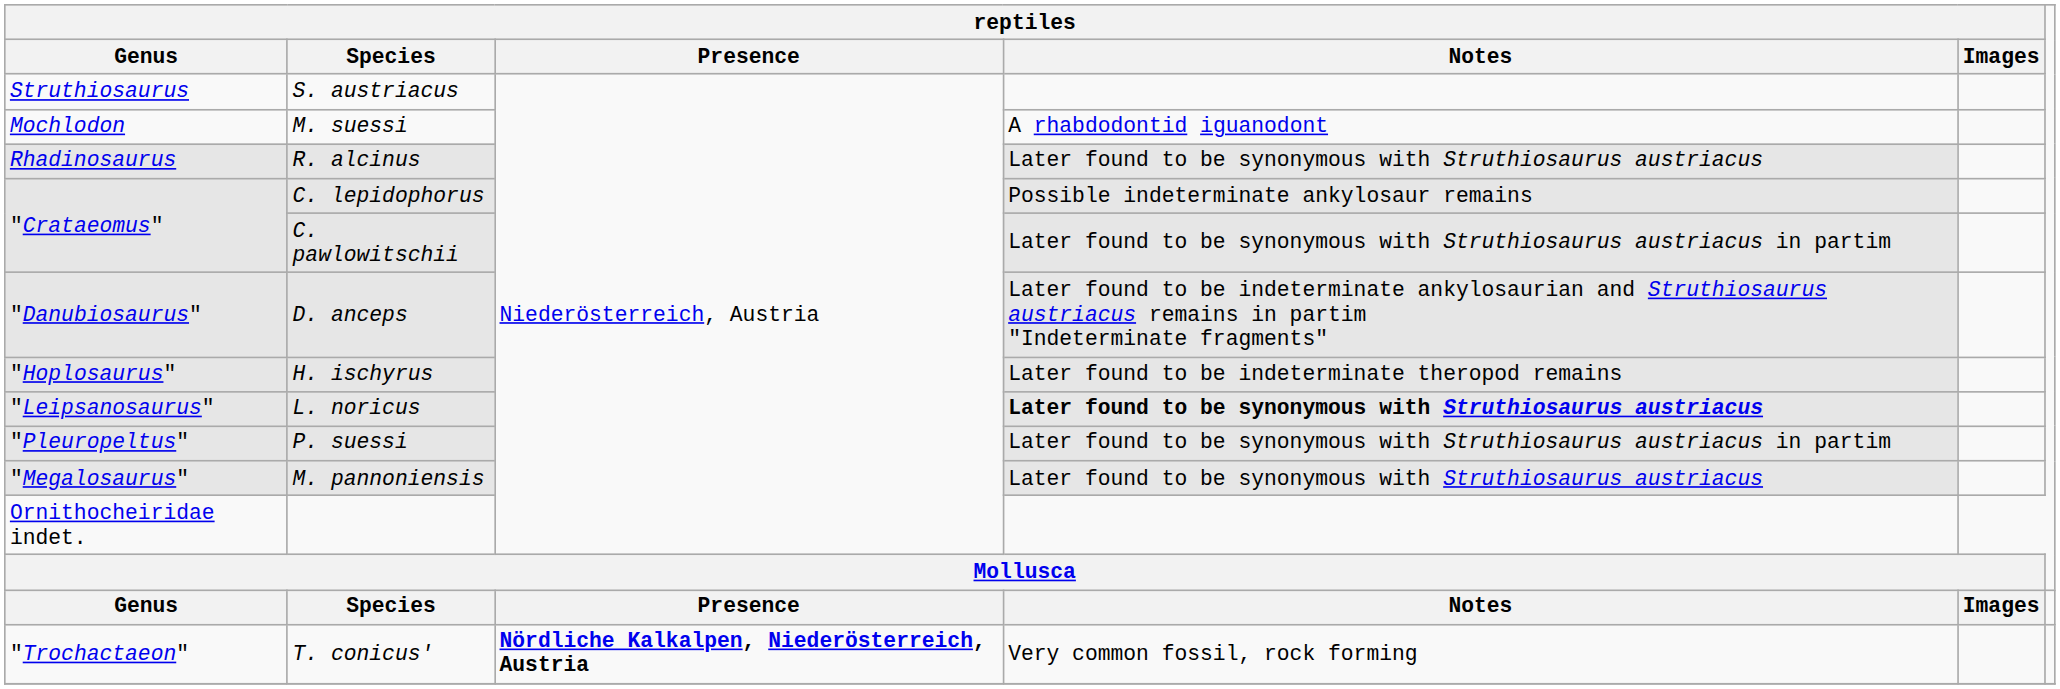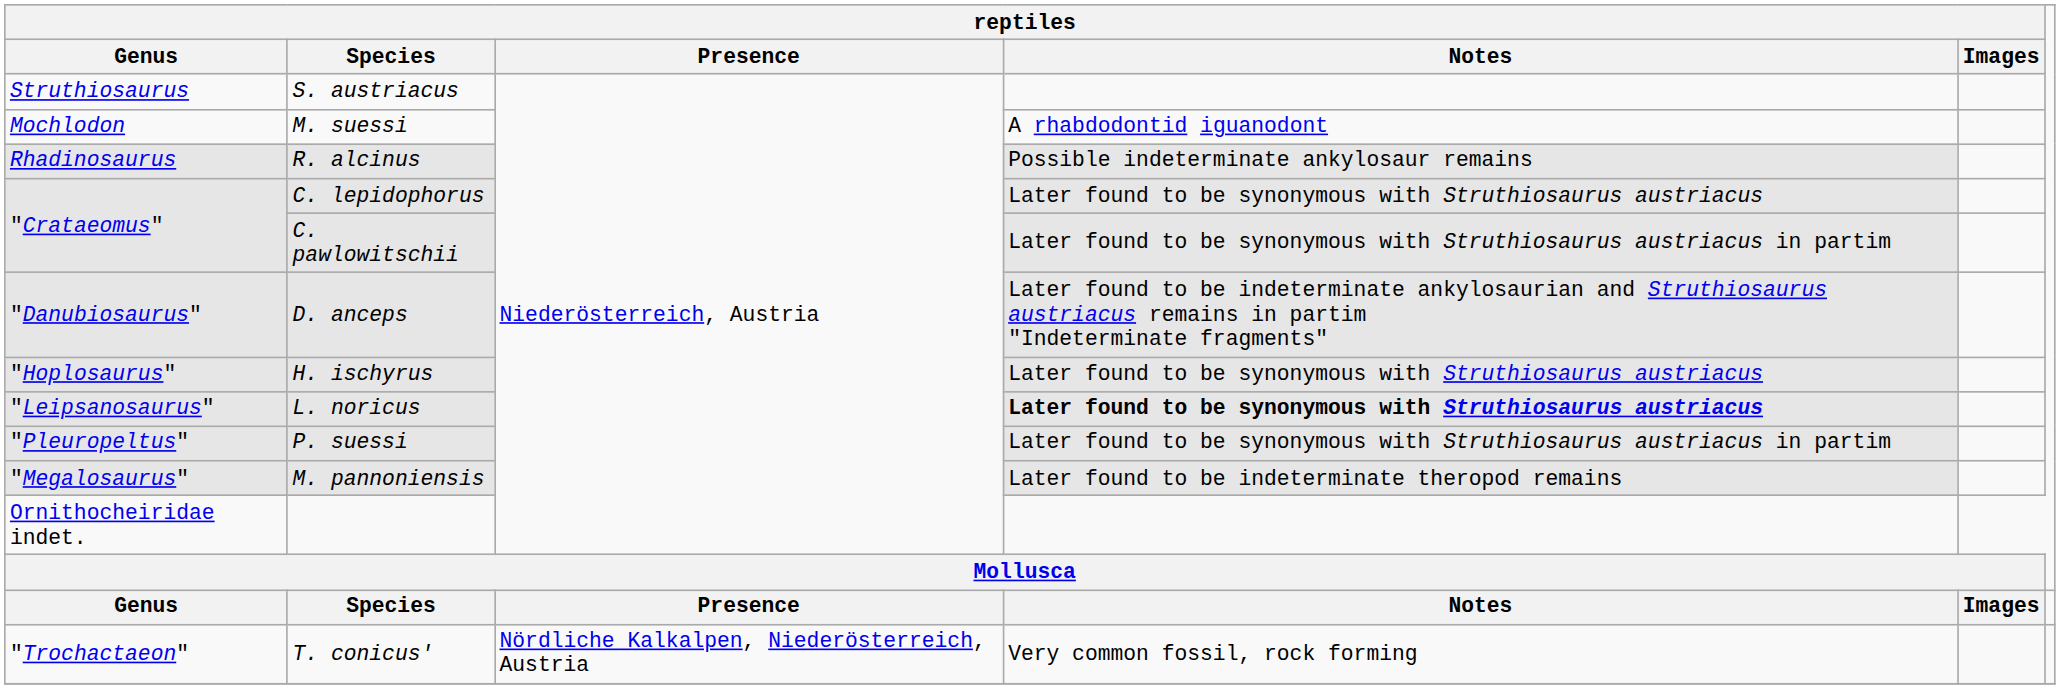(1386, 161) Later found to be synonymous with Struthiosaurus austriacus -> (1270, 161) Possible indeterminate ankylosaur remains
(1270, 196) Possible indeterminate ankylosaur remains -> (1386, 196) Later found to be synonymous with Struthiosaurus austriacus
(1315, 374) Later found to be indeterminate theropod remains -> (1386, 374) Later found to be synonymous with Struthiosaurus austriacus
(1386, 478) Later found to be synonymous with Struthiosaurus austriacus -> (1315, 478) Later found to be indeterminate theropod remains
(743, 654) bold -> (743, 654) normal
